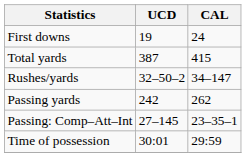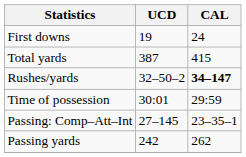(211, 78) normal -> (211, 78) bold
rows swapped: (44, 99) <-> (59, 141)
